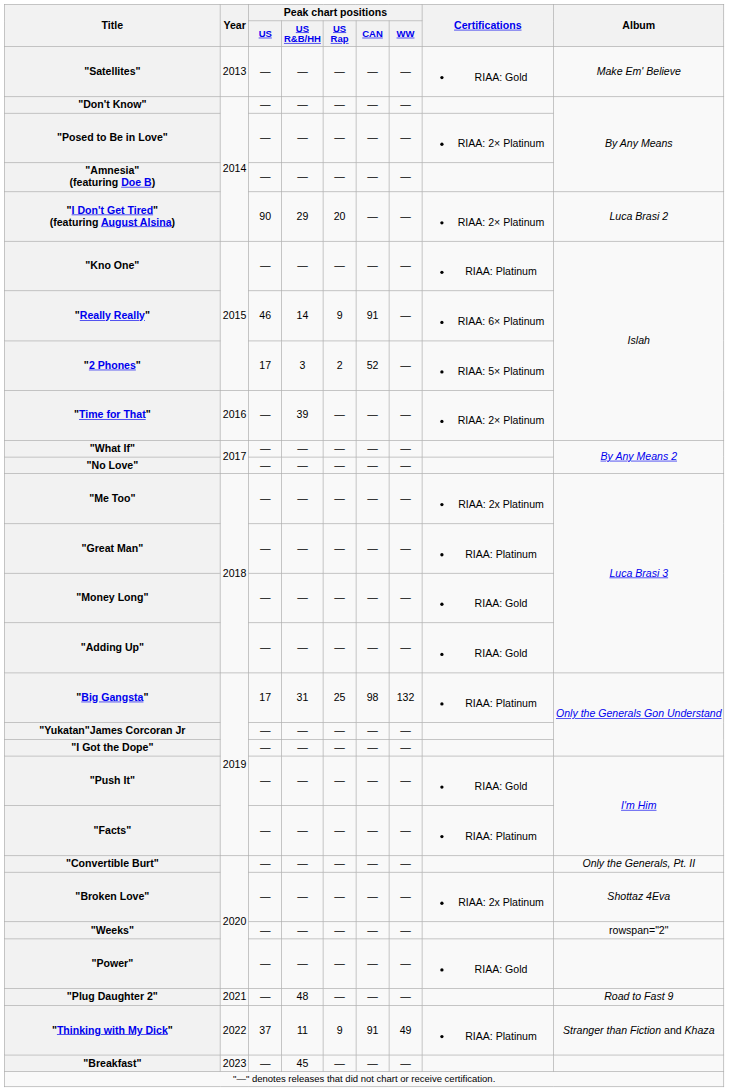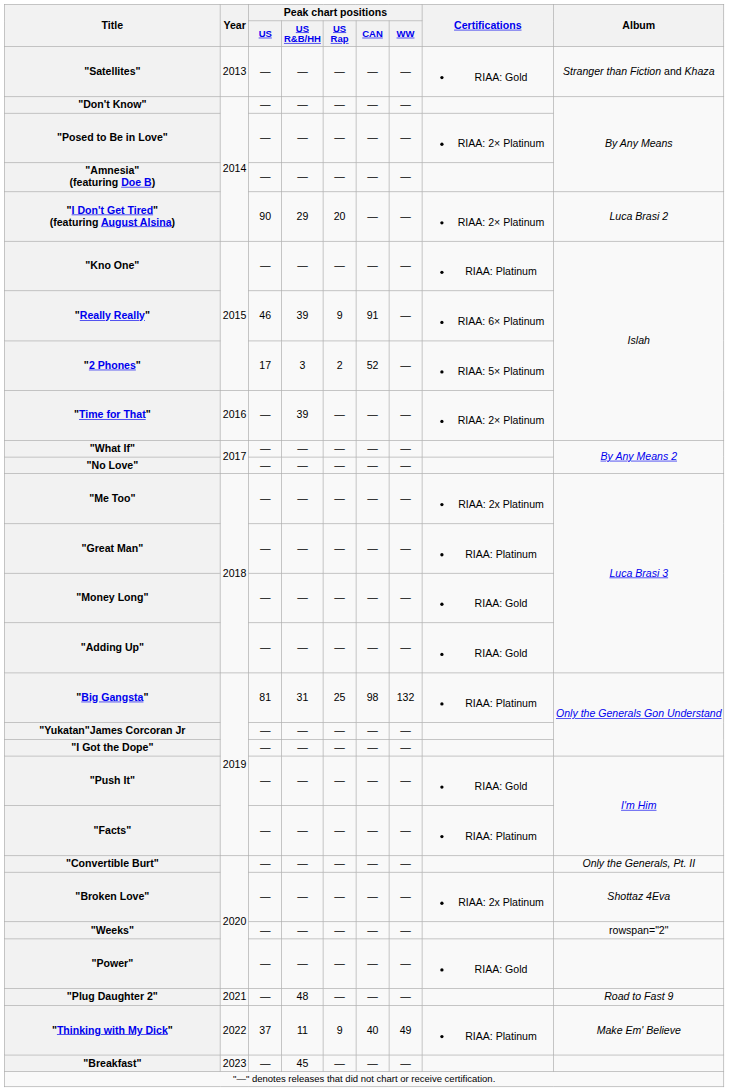(639, 71) Make Em' Believe -> (639, 71) Stranger than Fiction and Khaza
(302, 316) 14 -> (302, 316) 39
(265, 697) 17 -> (265, 697) 81
(373, 1030) 91 -> (373, 1030) 40
(639, 1030) Stranger than Fiction and Khaza -> (639, 1030) Make Em' Believe
